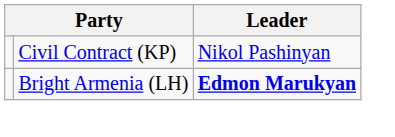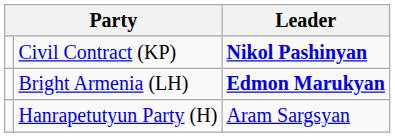(264, 52) normal -> (297, 52) bold
+ row: (118, 115)
